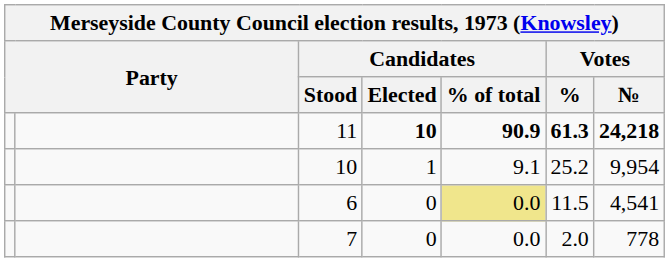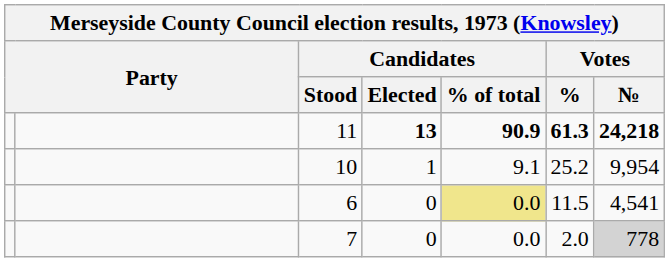(426, 131) 10 -> (426, 131) 13
(643, 239) no background -> (643, 239) lightgrey background
